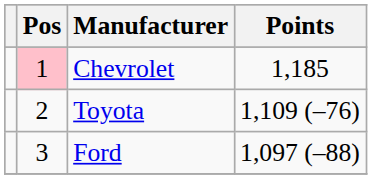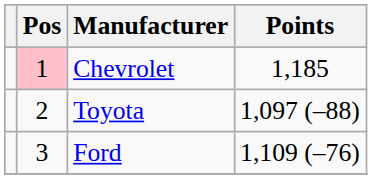(300, 110) 1,109 (–76) -> (300, 110) 1,097 (–88)
(300, 152) 1,097 (–88) -> (300, 152) 1,109 (–76)
